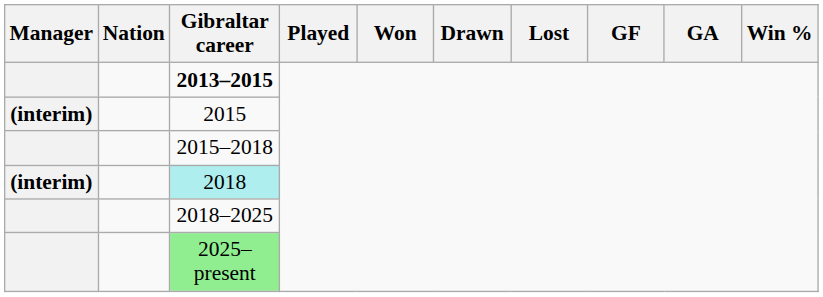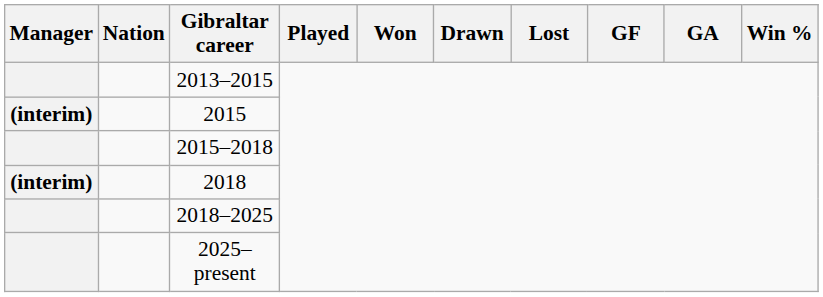(225, 79) bold -> (225, 79) normal
(225, 181) paleturquoise background -> (225, 181) no background
(225, 261) lightgreen background -> (225, 261) no background
